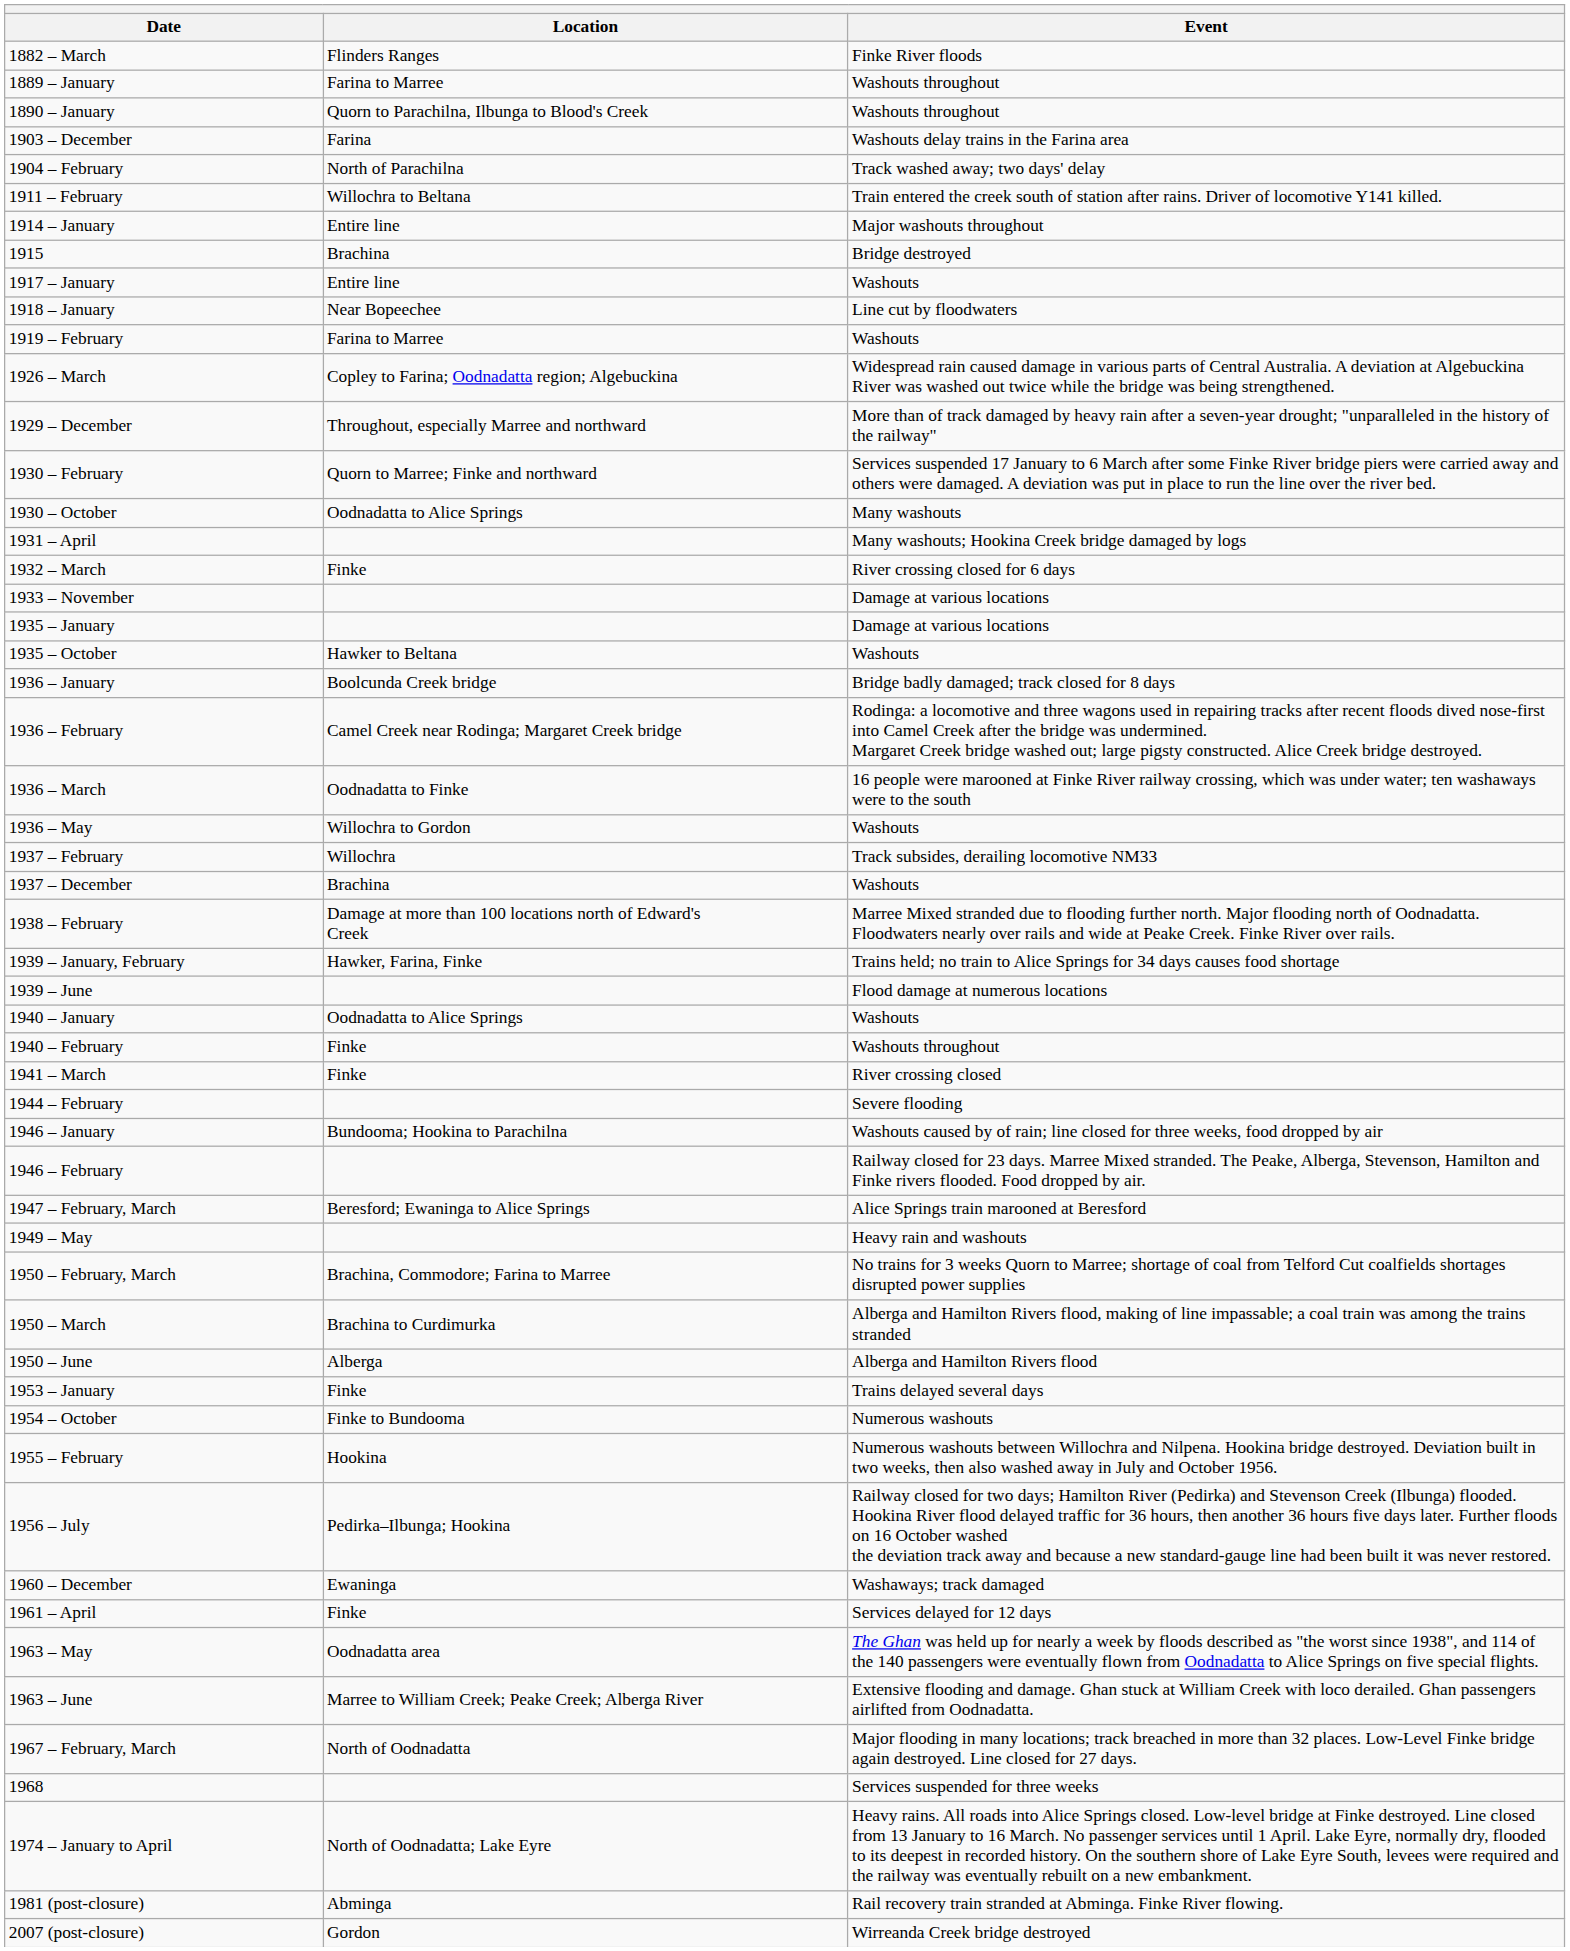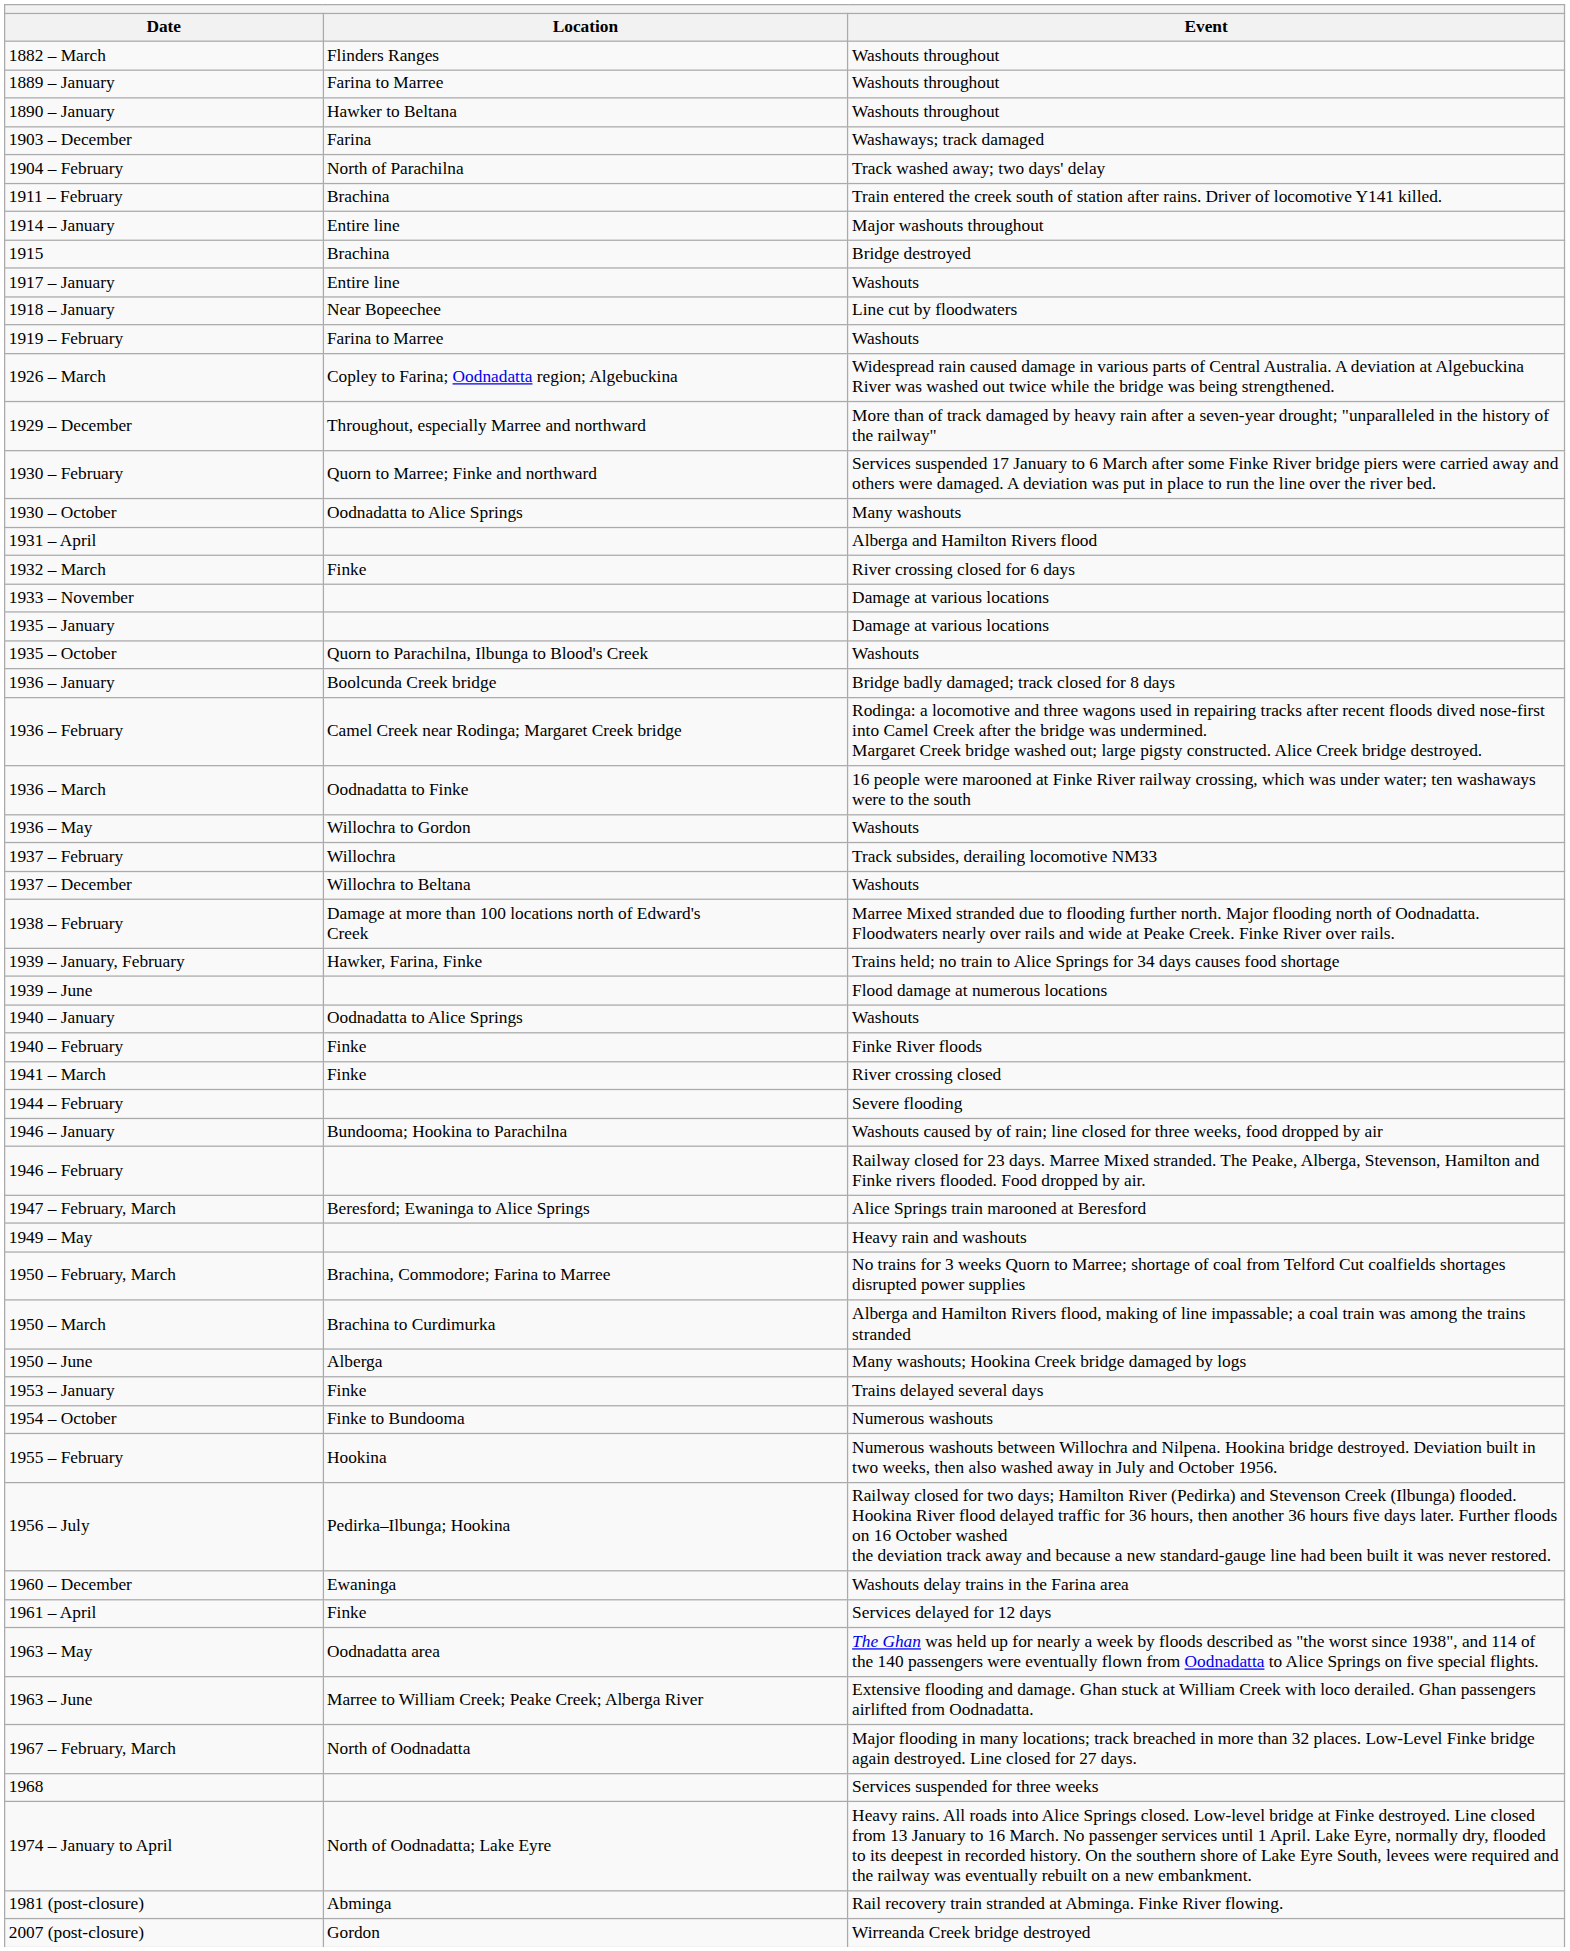(917, 54) Finke River floods -> (926, 54) Washouts throughout
(488, 111) Quorn to Parachilna, Ilbunga to Blood's Creek -> (392, 111) Hawker to Beltana
(990, 140) Washouts delay trains in the Farina area -> (948, 140) Washaways; track damaged
(399, 196) Willochra to Beltana -> (358, 196) Brachina
(1049, 540) Many washouts; Hookina Creek bridge damaged by logs -> (975, 540) Alberga and Hamilton Rivers flood
(392, 654) Hawker to Beltana -> (488, 654) Quorn to Parachilna, Ilbunga to Blood's Creek
(358, 884) Brachina -> (399, 884) Willochra to Beltana
(926, 1046) Washouts throughout -> (917, 1046) Finke River floods
(975, 1362) Alberga and Hamilton Rivers flood -> (1049, 1362) Many washouts; Hookina Creek bridge damaged by logs
(948, 1584) Washaways; track damaged -> (990, 1584) Washouts delay trains in the Farina area
